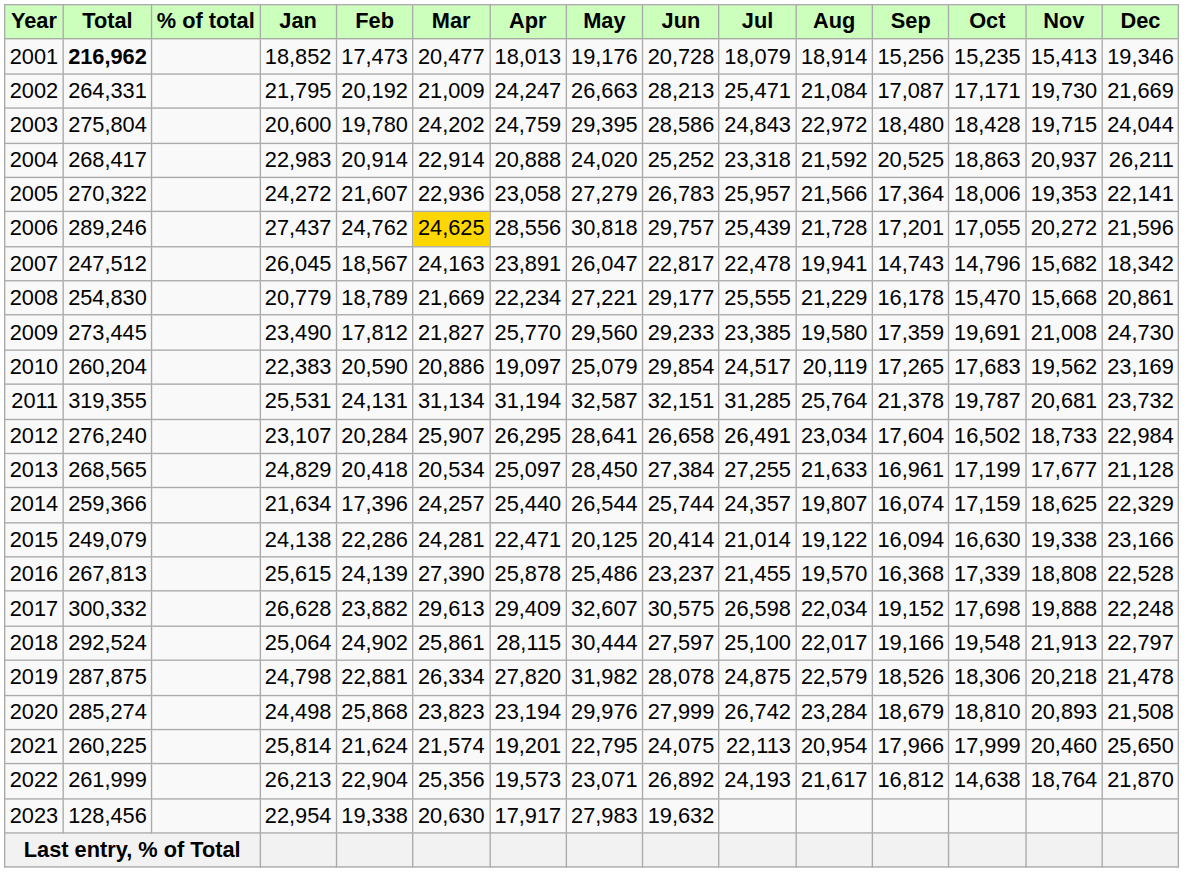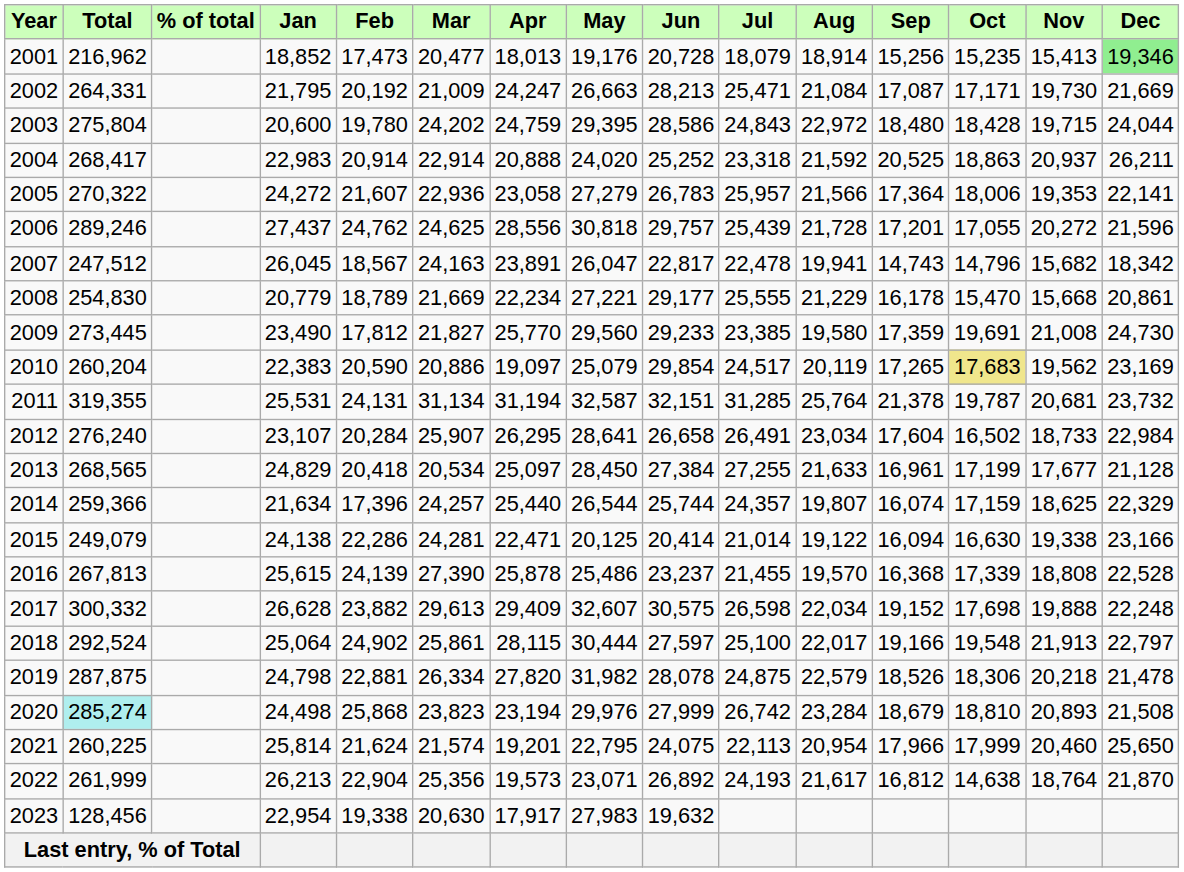(107, 56) bold -> (107, 56) normal
(1140, 56) no background -> (1140, 56) lightgreen background
(451, 228) gold background -> (451, 228) no background
(987, 366) no background -> (987, 366) khaki background
(107, 711) no background -> (107, 711) paleturquoise background
